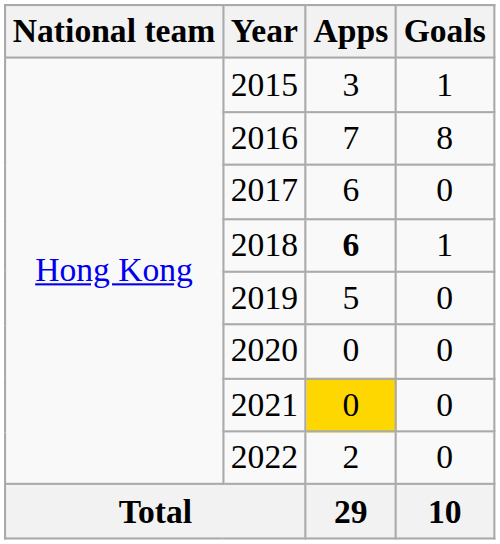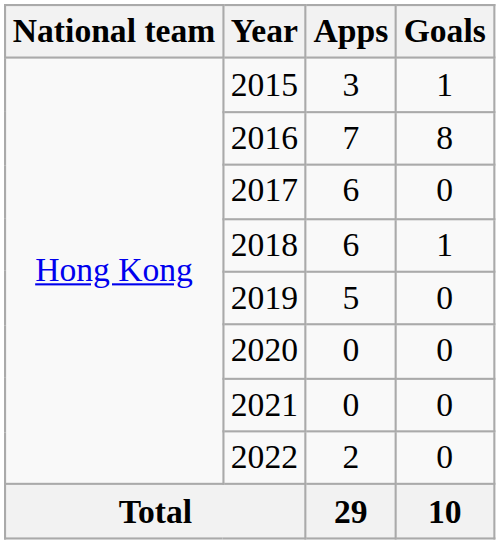(351, 244) bold -> (351, 244) normal
(351, 404) gold background -> (351, 404) no background
